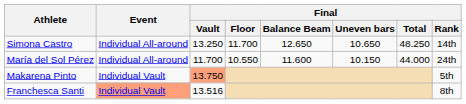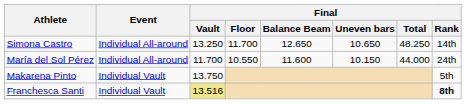(208, 75) lightsalmon background -> (208, 75) no background
(132, 91) lightsalmon background -> (132, 91) no background
(208, 91) no background -> (208, 91) khaki background
(447, 91) normal -> (447, 91) bold
